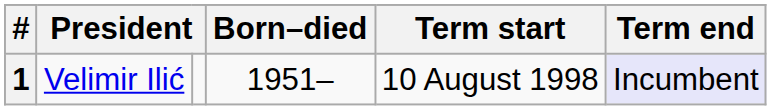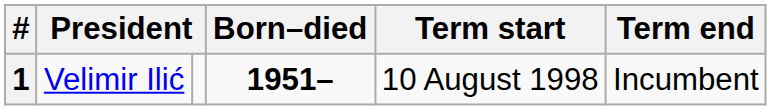(290, 78) normal -> (290, 78) bold
(686, 78) lavender background -> (686, 78) no background
